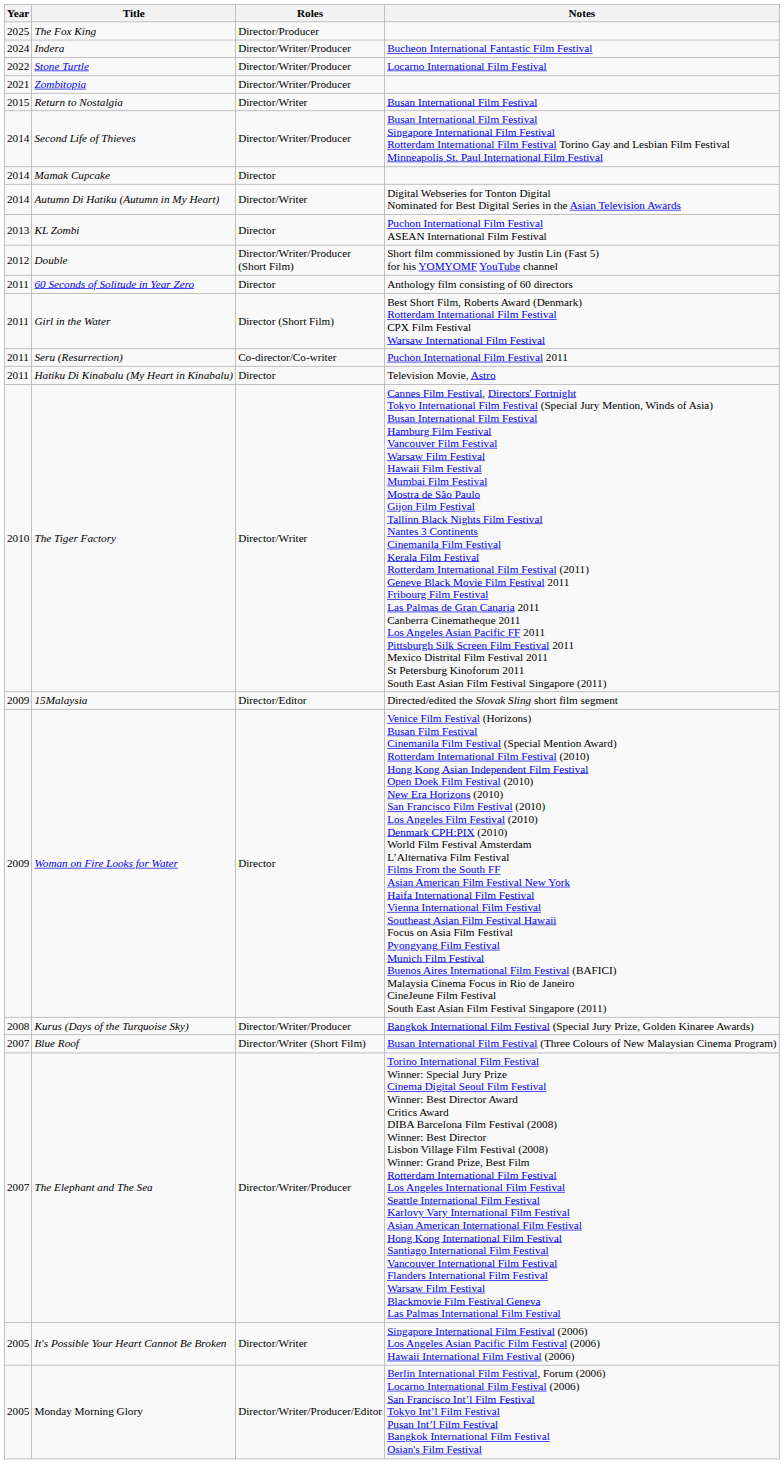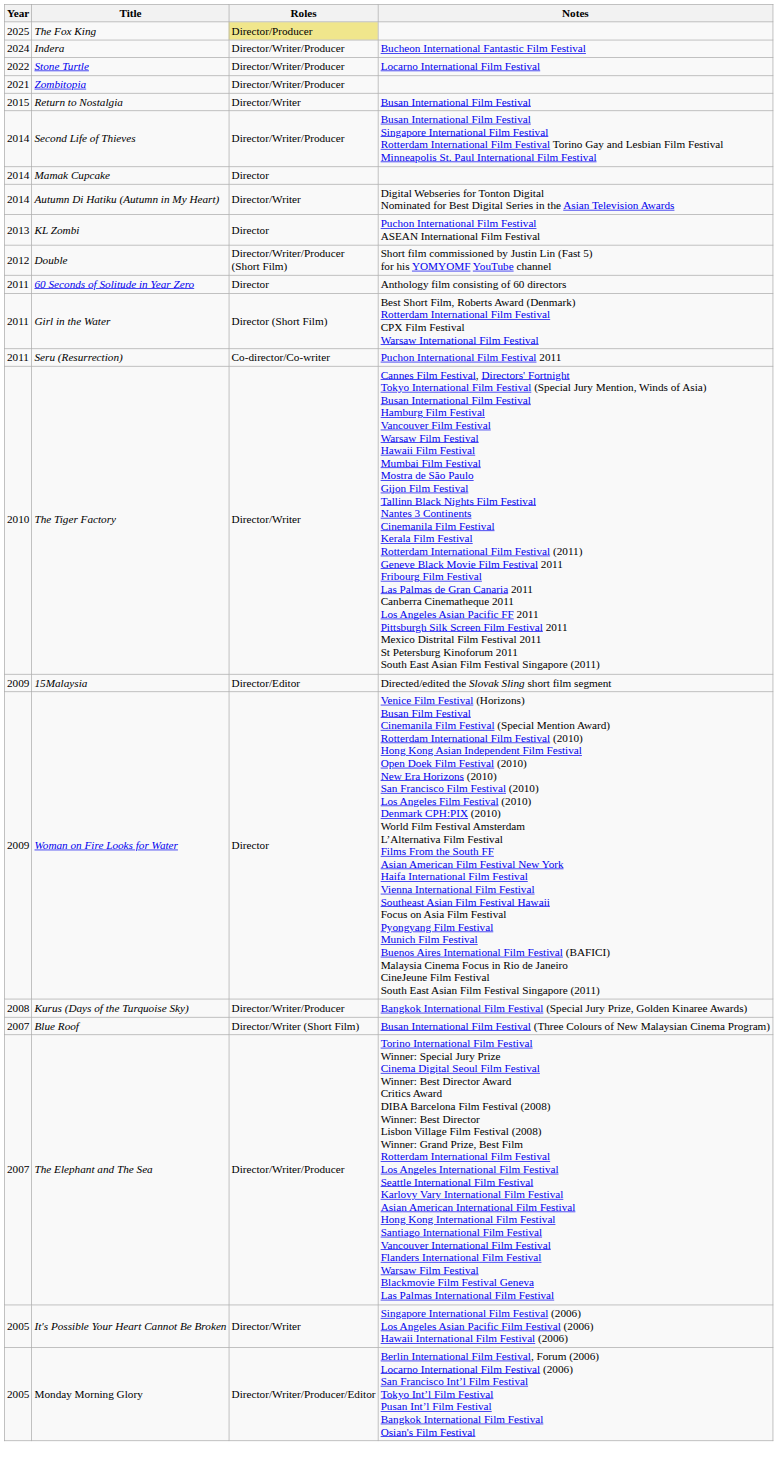(279, 31) no background -> (272, 31) khaki background
- row: (134, 375)
